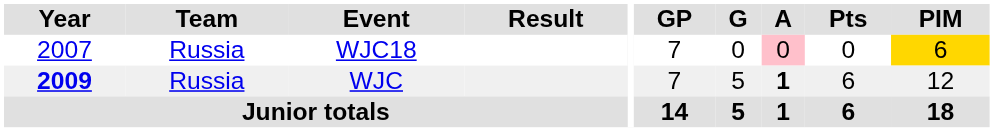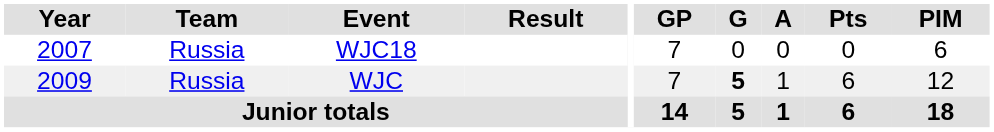(783, 49) pink background -> (783, 49) no background
(941, 49) gold background -> (941, 49) no background
(64, 80) bold -> (64, 80) normal
(738, 80) normal -> (738, 80) bold
(783, 80) bold -> (783, 80) normal
